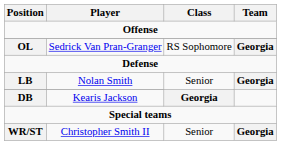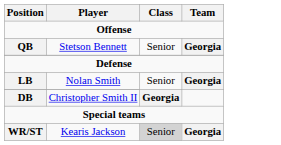+ row: (25, 47)
- row: (25, 47)
(105, 98) Kearis Jackson -> (93, 98) Christopher Smith II
(105, 132) Christopher Smith II -> (93, 132) Kearis Jackson
(199, 132) no background -> (161, 132) lightgrey background
